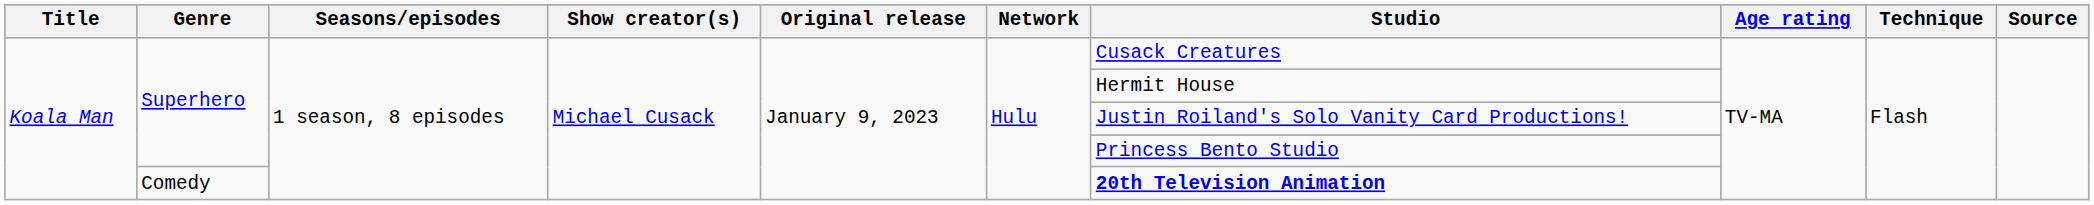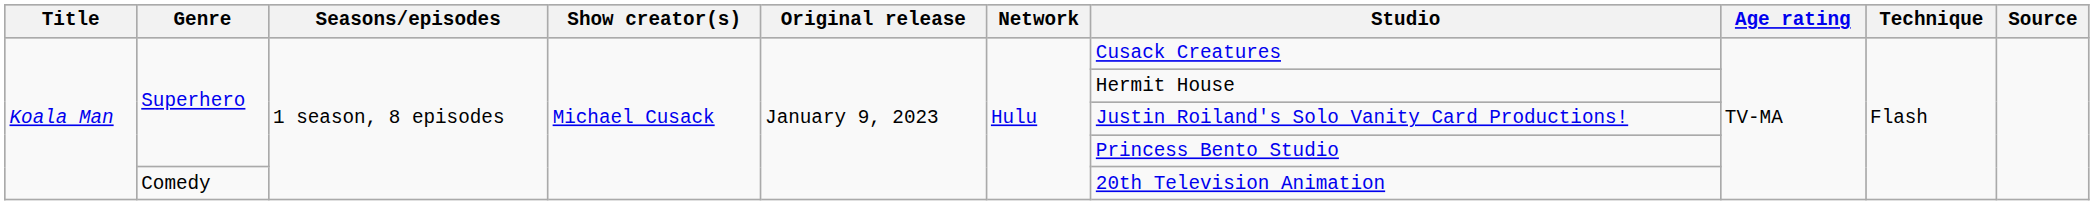(1240, 183) bold -> (1240, 183) normal
